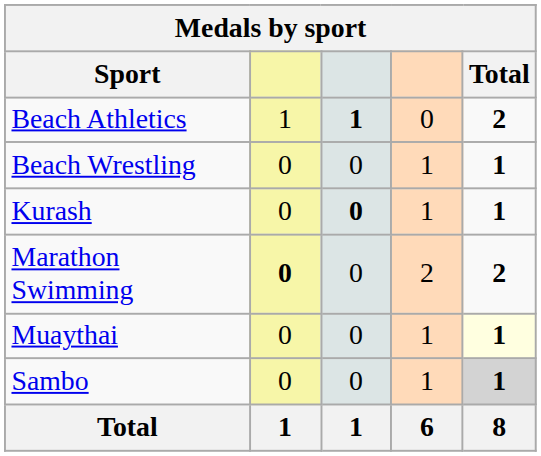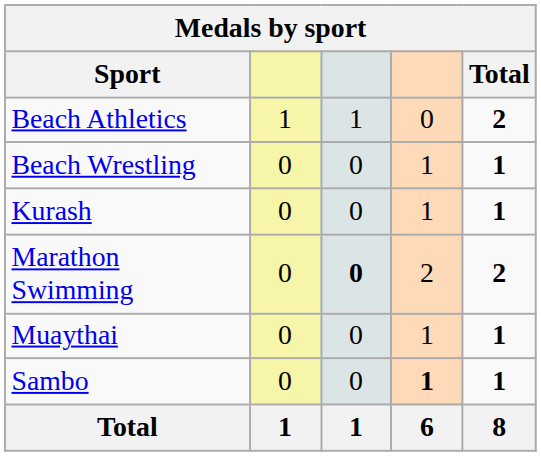(356, 119) bold -> (356, 119) normal
(356, 211) bold -> (356, 211) normal
(285, 273) bold -> (285, 273) normal
(356, 273) normal -> (356, 273) bold
(499, 335) lightyellow background -> (499, 335) no background
(427, 381) normal -> (427, 381) bold
(499, 381) lightgrey background -> (499, 381) no background
